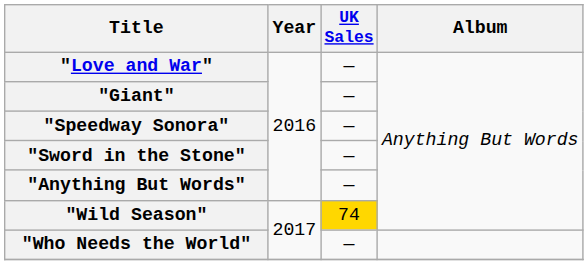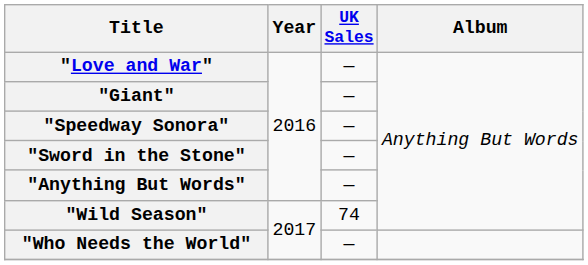(349, 215) gold background -> (349, 215) no background
